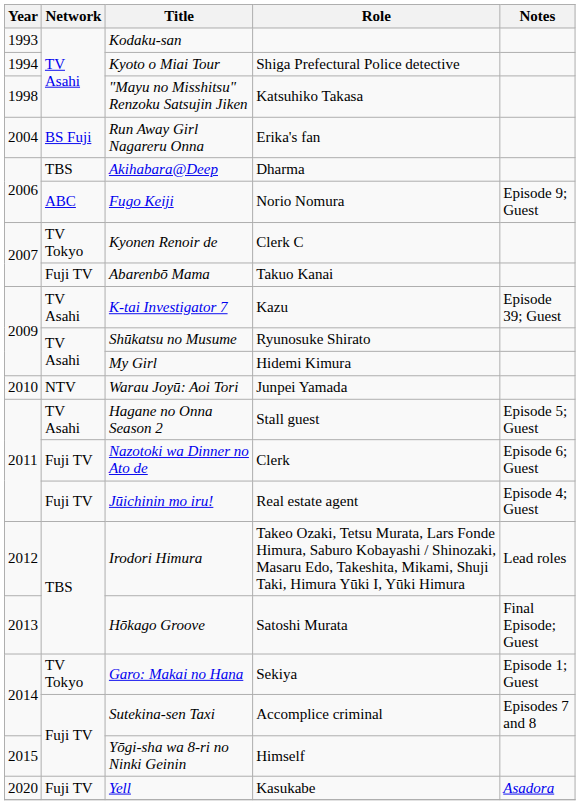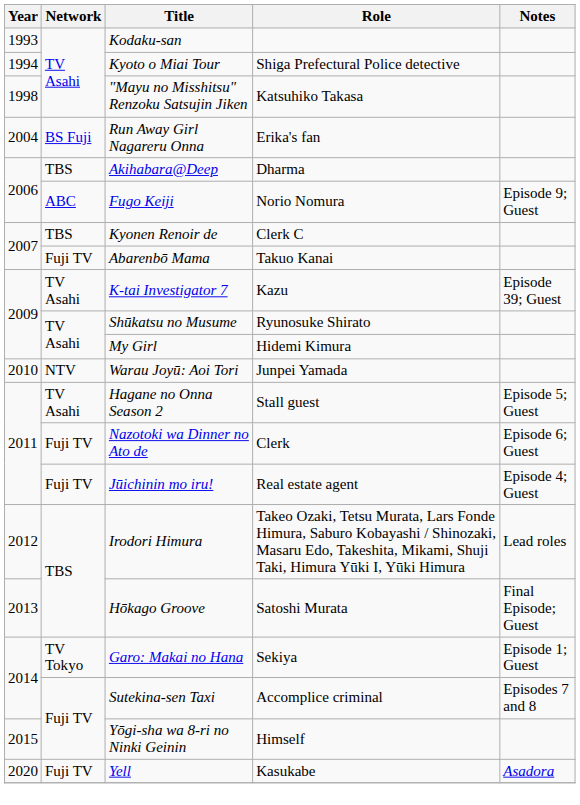(64, 242) TV Tokyo -> (59, 234) TBS
